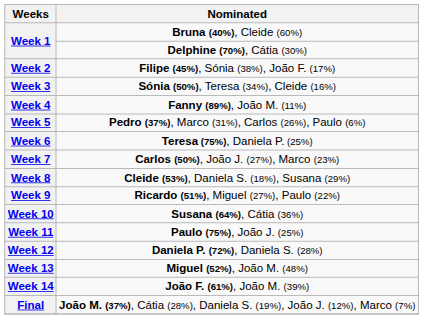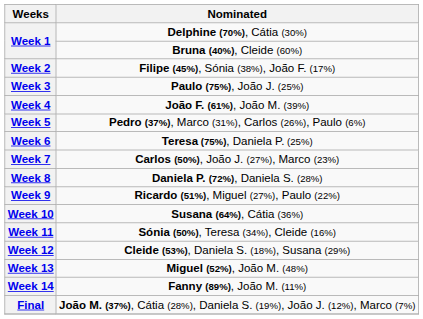(237, 32) Bruna (40%), Cleide (60%) -> (237, 32) Delphine (70%), Cátia (30%)
(237, 50) Delphine (70%), Cátia (30%) -> (237, 50) Bruna (40%), Cleide (60%)
(237, 87) Sónia (50%), Teresa (34%), Cleide (16%) -> (237, 87) Paulo (75%), João J. (25%)
(237, 105) Fanny (89%), João M. (11%) -> (237, 105) João F. (61%), João M. (39%)
(237, 178) Cleide (53%), Daniela S. (18%), Susana (29%) -> (237, 178) Daniela P. (72%), Daniela S. (28%)
(237, 232) Paulo (75%), João J. (25%) -> (237, 232) Sónia (50%), Teresa (34%), Cleide (16%)
(237, 250) Daniela P. (72%), Daniela S. (28%) -> (237, 250) Cleide (53%), Daniela S. (18%), Susana (29%)
(237, 287) João F. (61%), João M. (39%) -> (237, 287) Fanny (89%), João M. (11%)
